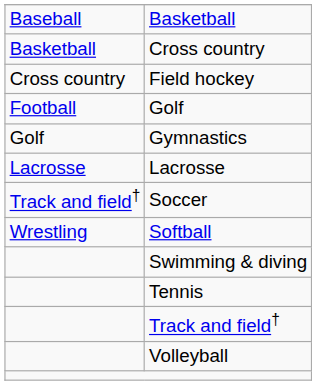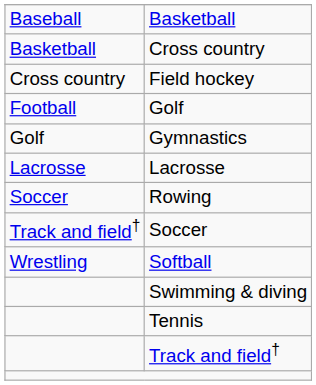+ row: (180, 197)
- row: (189, 356)
